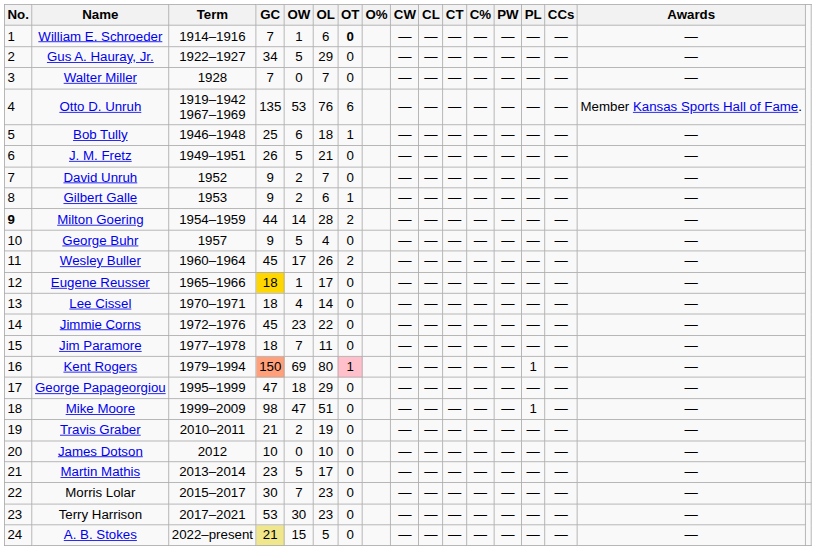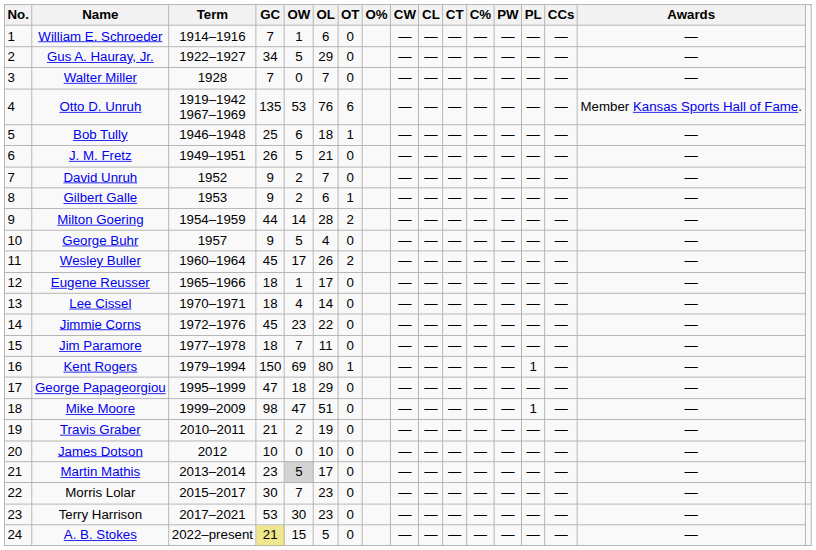(350, 36) bold -> (350, 36) normal
(11, 219) bold -> (11, 219) normal
(270, 282) gold background -> (270, 282) no background
(270, 366) lightsalmon background -> (270, 366) no background
(350, 366) pink background -> (350, 366) no background
(299, 472) no background -> (299, 472) lightgrey background
